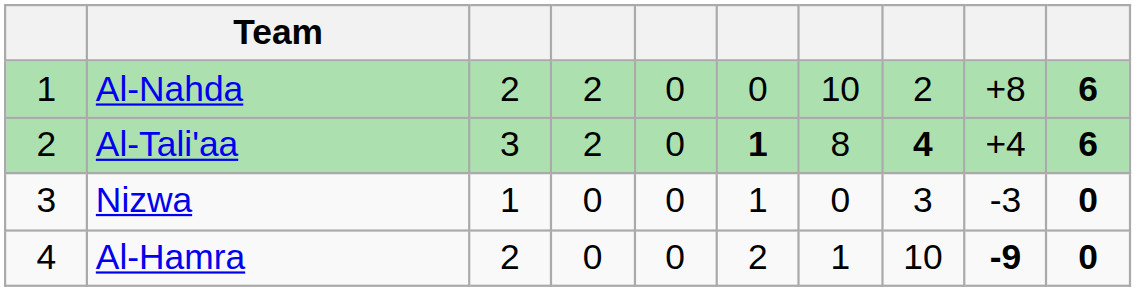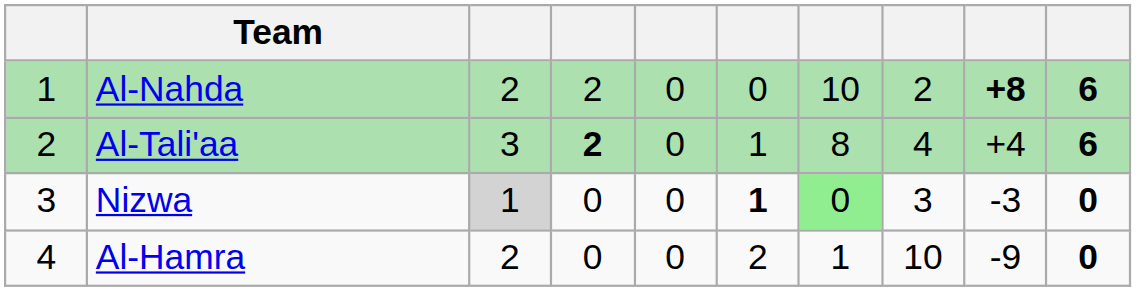(1006, 88) normal -> (1006, 88) bold
(593, 144) normal -> (593, 144) bold
(758, 144) bold -> (758, 144) normal
(923, 144) bold -> (923, 144) normal
(510, 200) no background -> (510, 200) lightgrey background
(758, 200) normal -> (758, 200) bold
(840, 200) no background -> (840, 200) lightgreen background
(1006, 256) bold -> (1006, 256) normal
